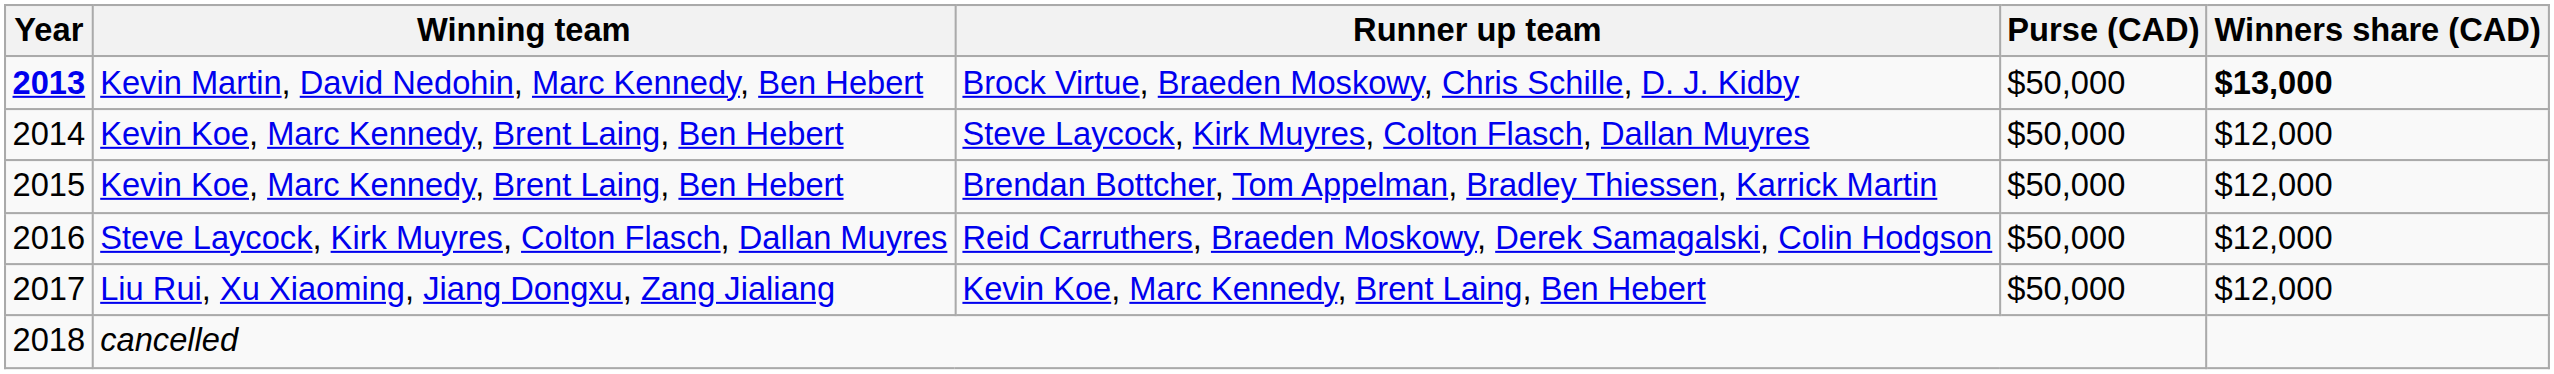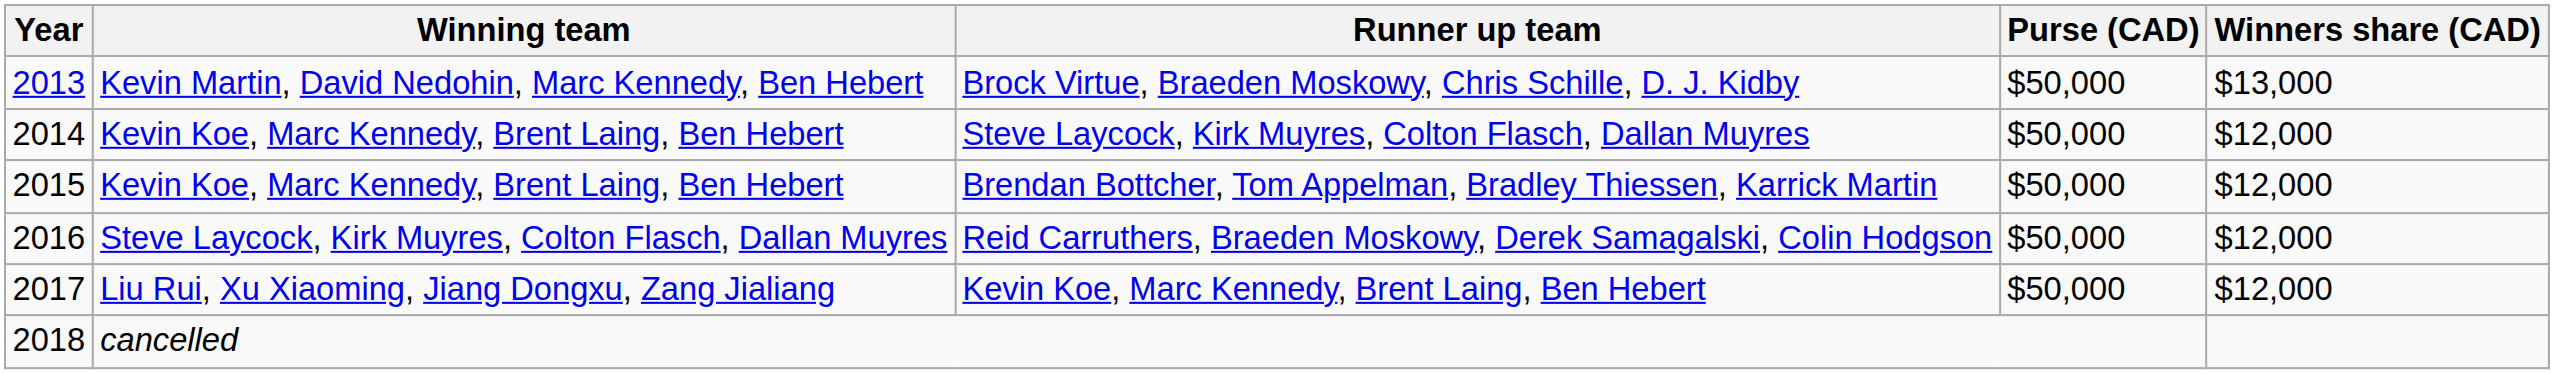(49, 82) bold -> (49, 82) normal
(2274, 82) bold -> (2274, 82) normal
